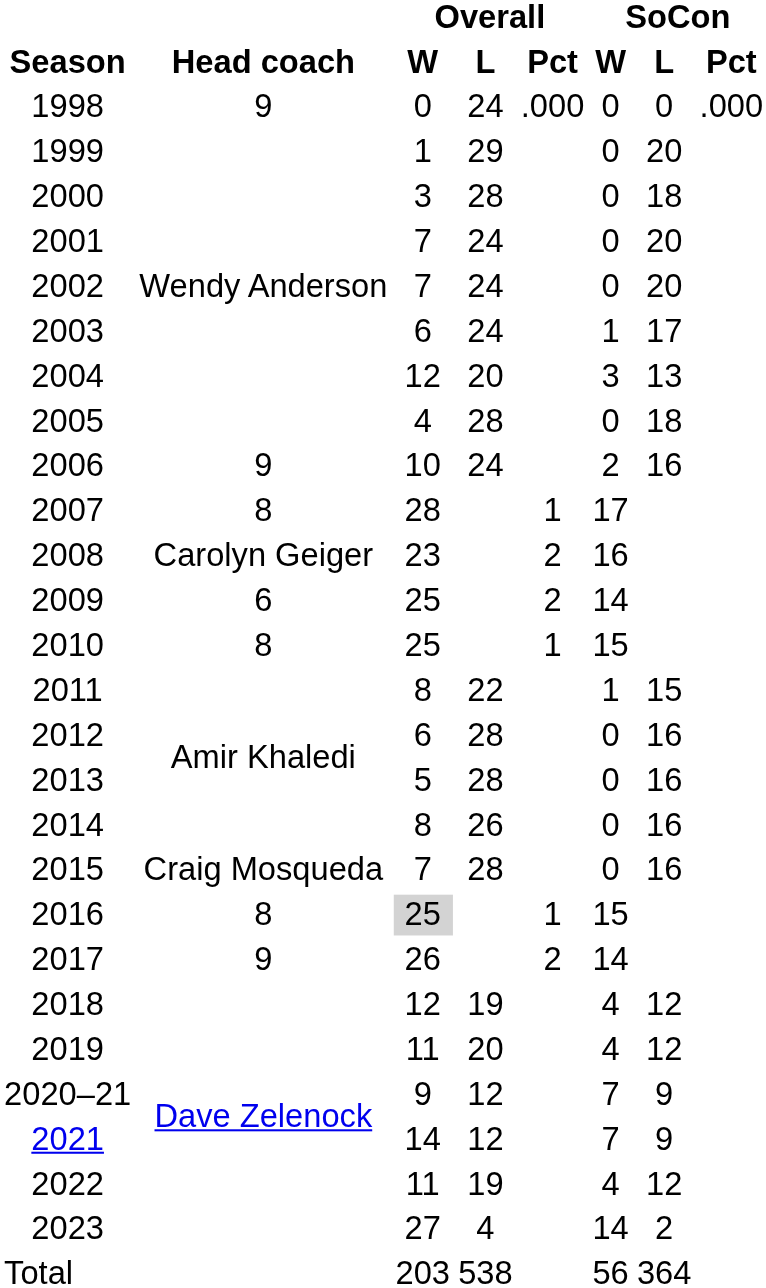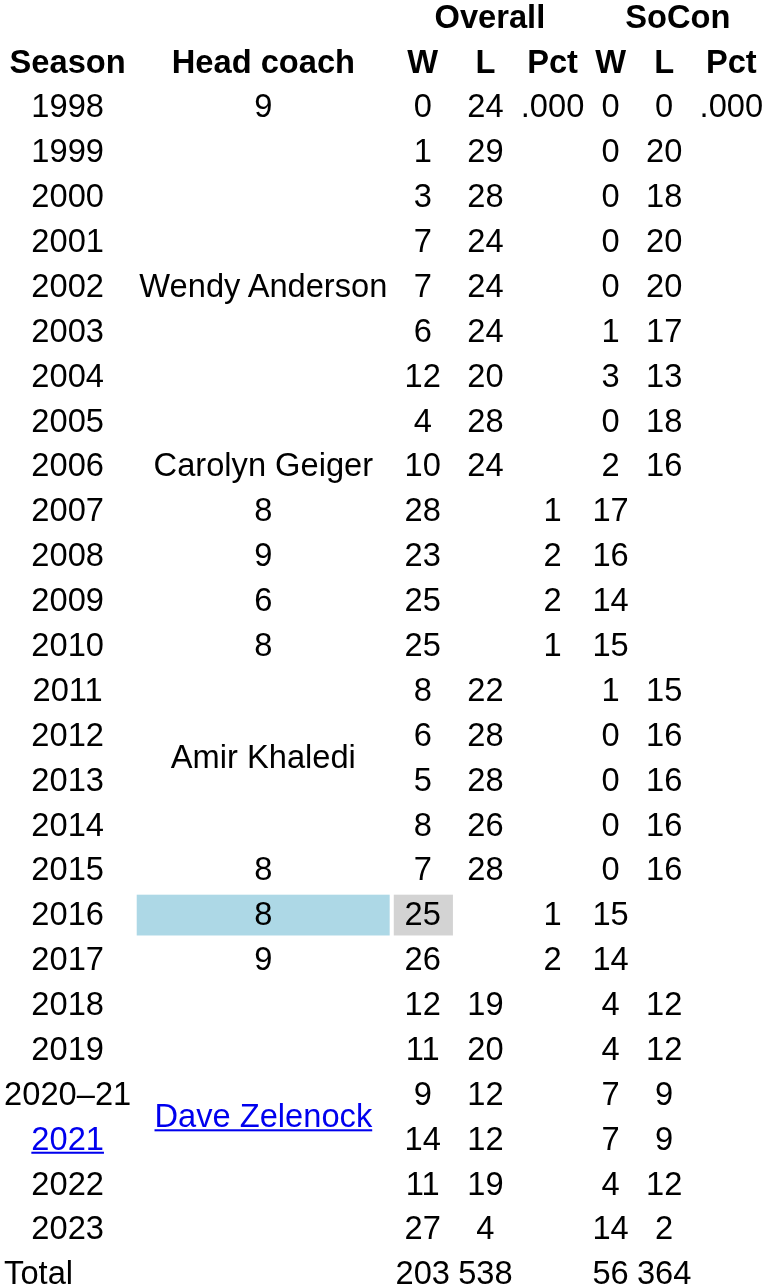(263, 465) 9 -> (263, 465) Carolyn Geiger
(263, 555) Carolyn Geiger -> (263, 555) 9
(263, 869) Craig Mosqueda -> (263, 869) 8
(263, 914) no background -> (263, 914) lightblue background
